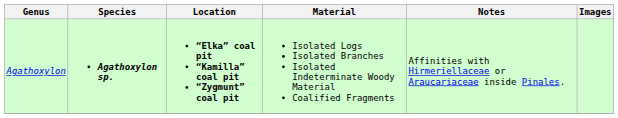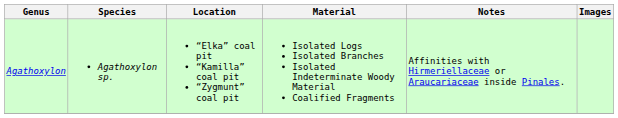(117, 71) bold -> (117, 71) normal
(214, 71) bold -> (214, 71) normal
